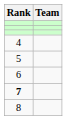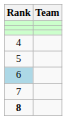(19, 75) no background -> (19, 75) lightblue background
(19, 91) bold -> (19, 91) normal
(19, 107) normal -> (19, 107) bold
